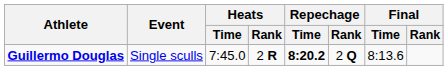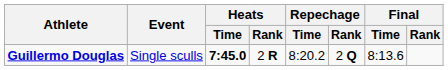(227, 55) normal -> (228, 55) bold
(306, 55) bold -> (307, 55) normal
